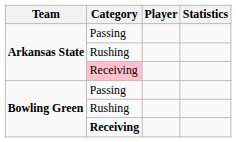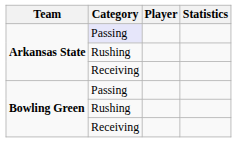(108, 33) no background -> (109, 33) lavender background
(114, 71) pink background -> (115, 71) no background
(114, 127) bold -> (115, 127) normal
